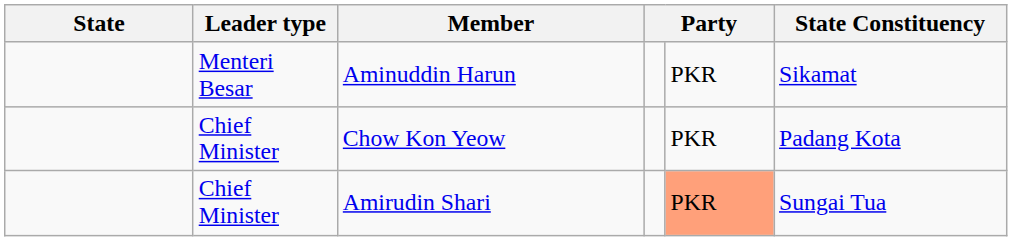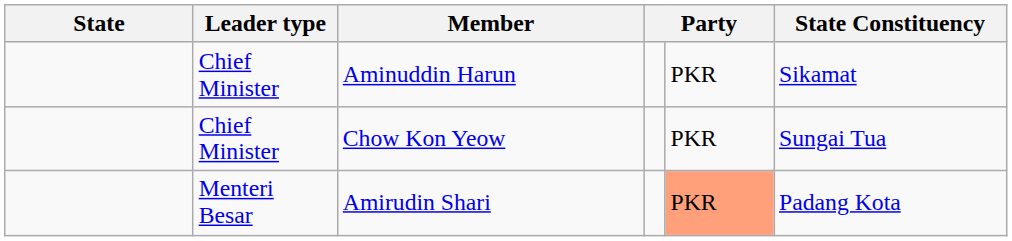(236, 74) Menteri Besar -> (239, 74) Chief Minister
(840, 138) Padang Kota -> (833, 138) Sungai Tua
(239, 202) Chief Minister -> (236, 202) Menteri Besar
(833, 202) Sungai Tua -> (840, 202) Padang Kota
